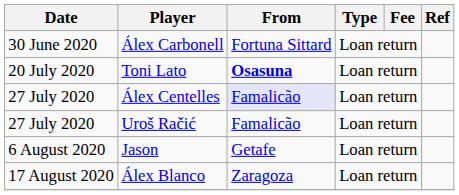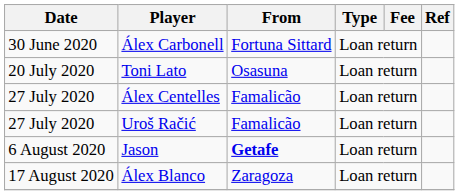(262, 70) bold -> (259, 70) normal
(266, 96) lavender background -> (266, 96) no background
(253, 149) normal -> (255, 149) bold
